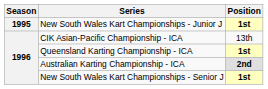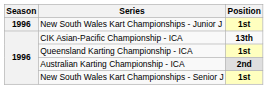(21, 24) 1995 -> (21, 24) 1996
(244, 37) normal -> (244, 37) bold
